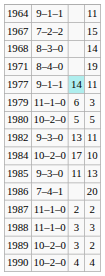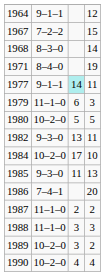(92, 13) 11 -> (92, 13) 12
